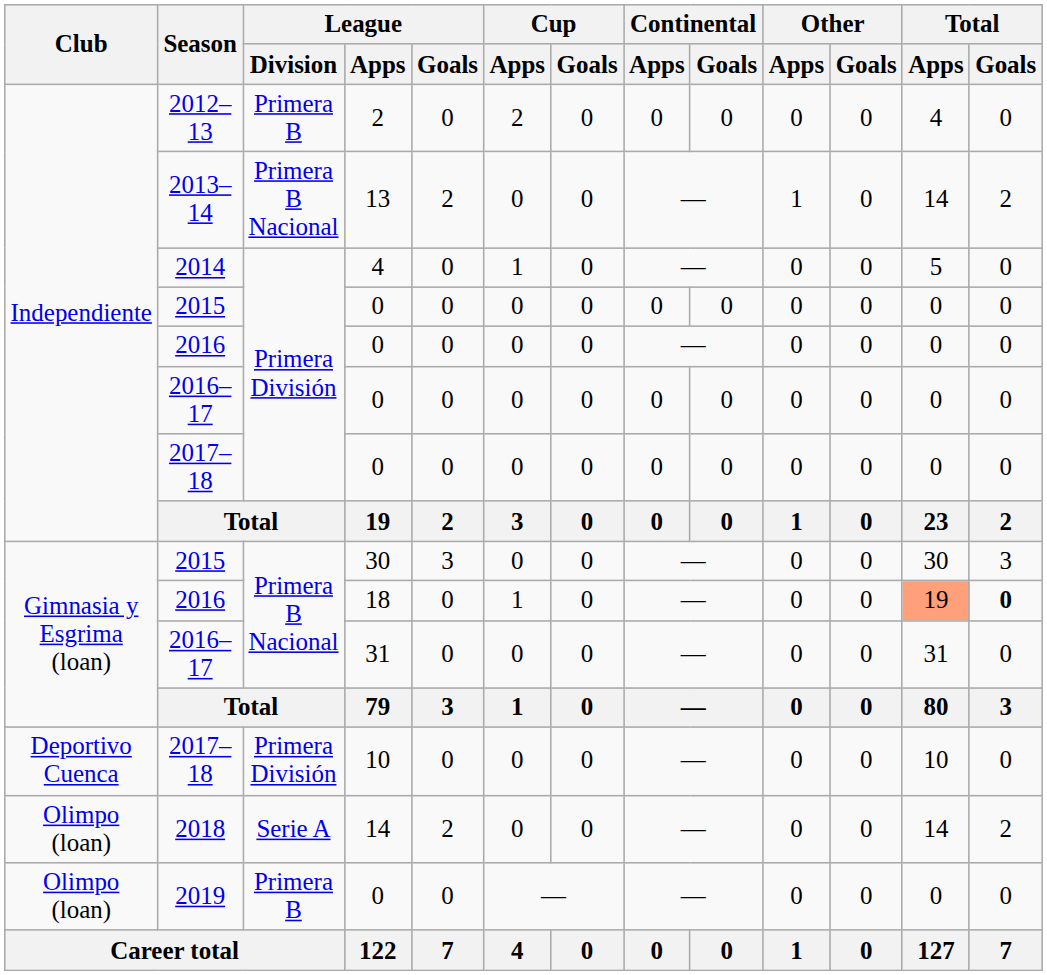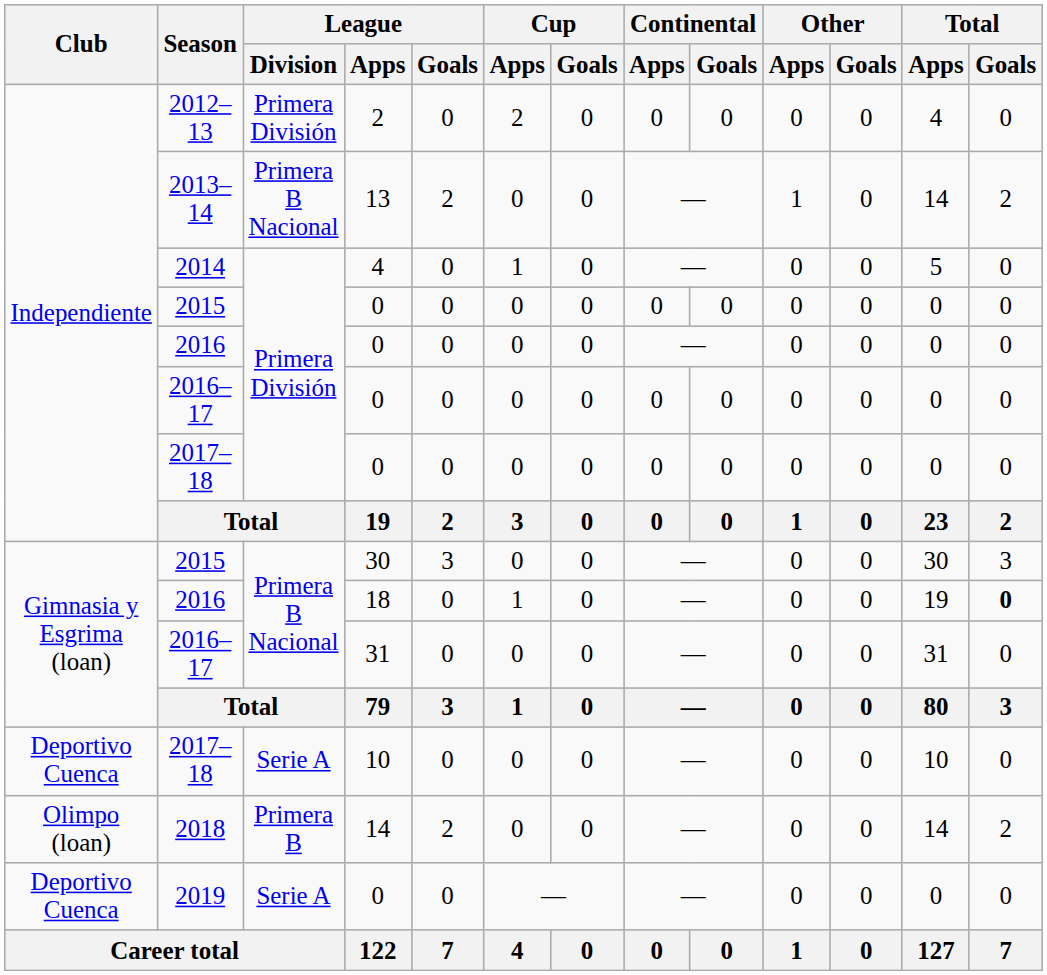(293, 117) Primera B -> (293, 117) Primera División
(936, 600) lightsalmon background -> (936, 600) no background
(293, 761) Primera División -> (293, 761) Serie A
(293, 828) Serie A -> (293, 828) Primera B
(81, 896) Olimpo (loan) -> (81, 896) Deportivo Cuenca
(293, 896) Primera B -> (293, 896) Serie A
